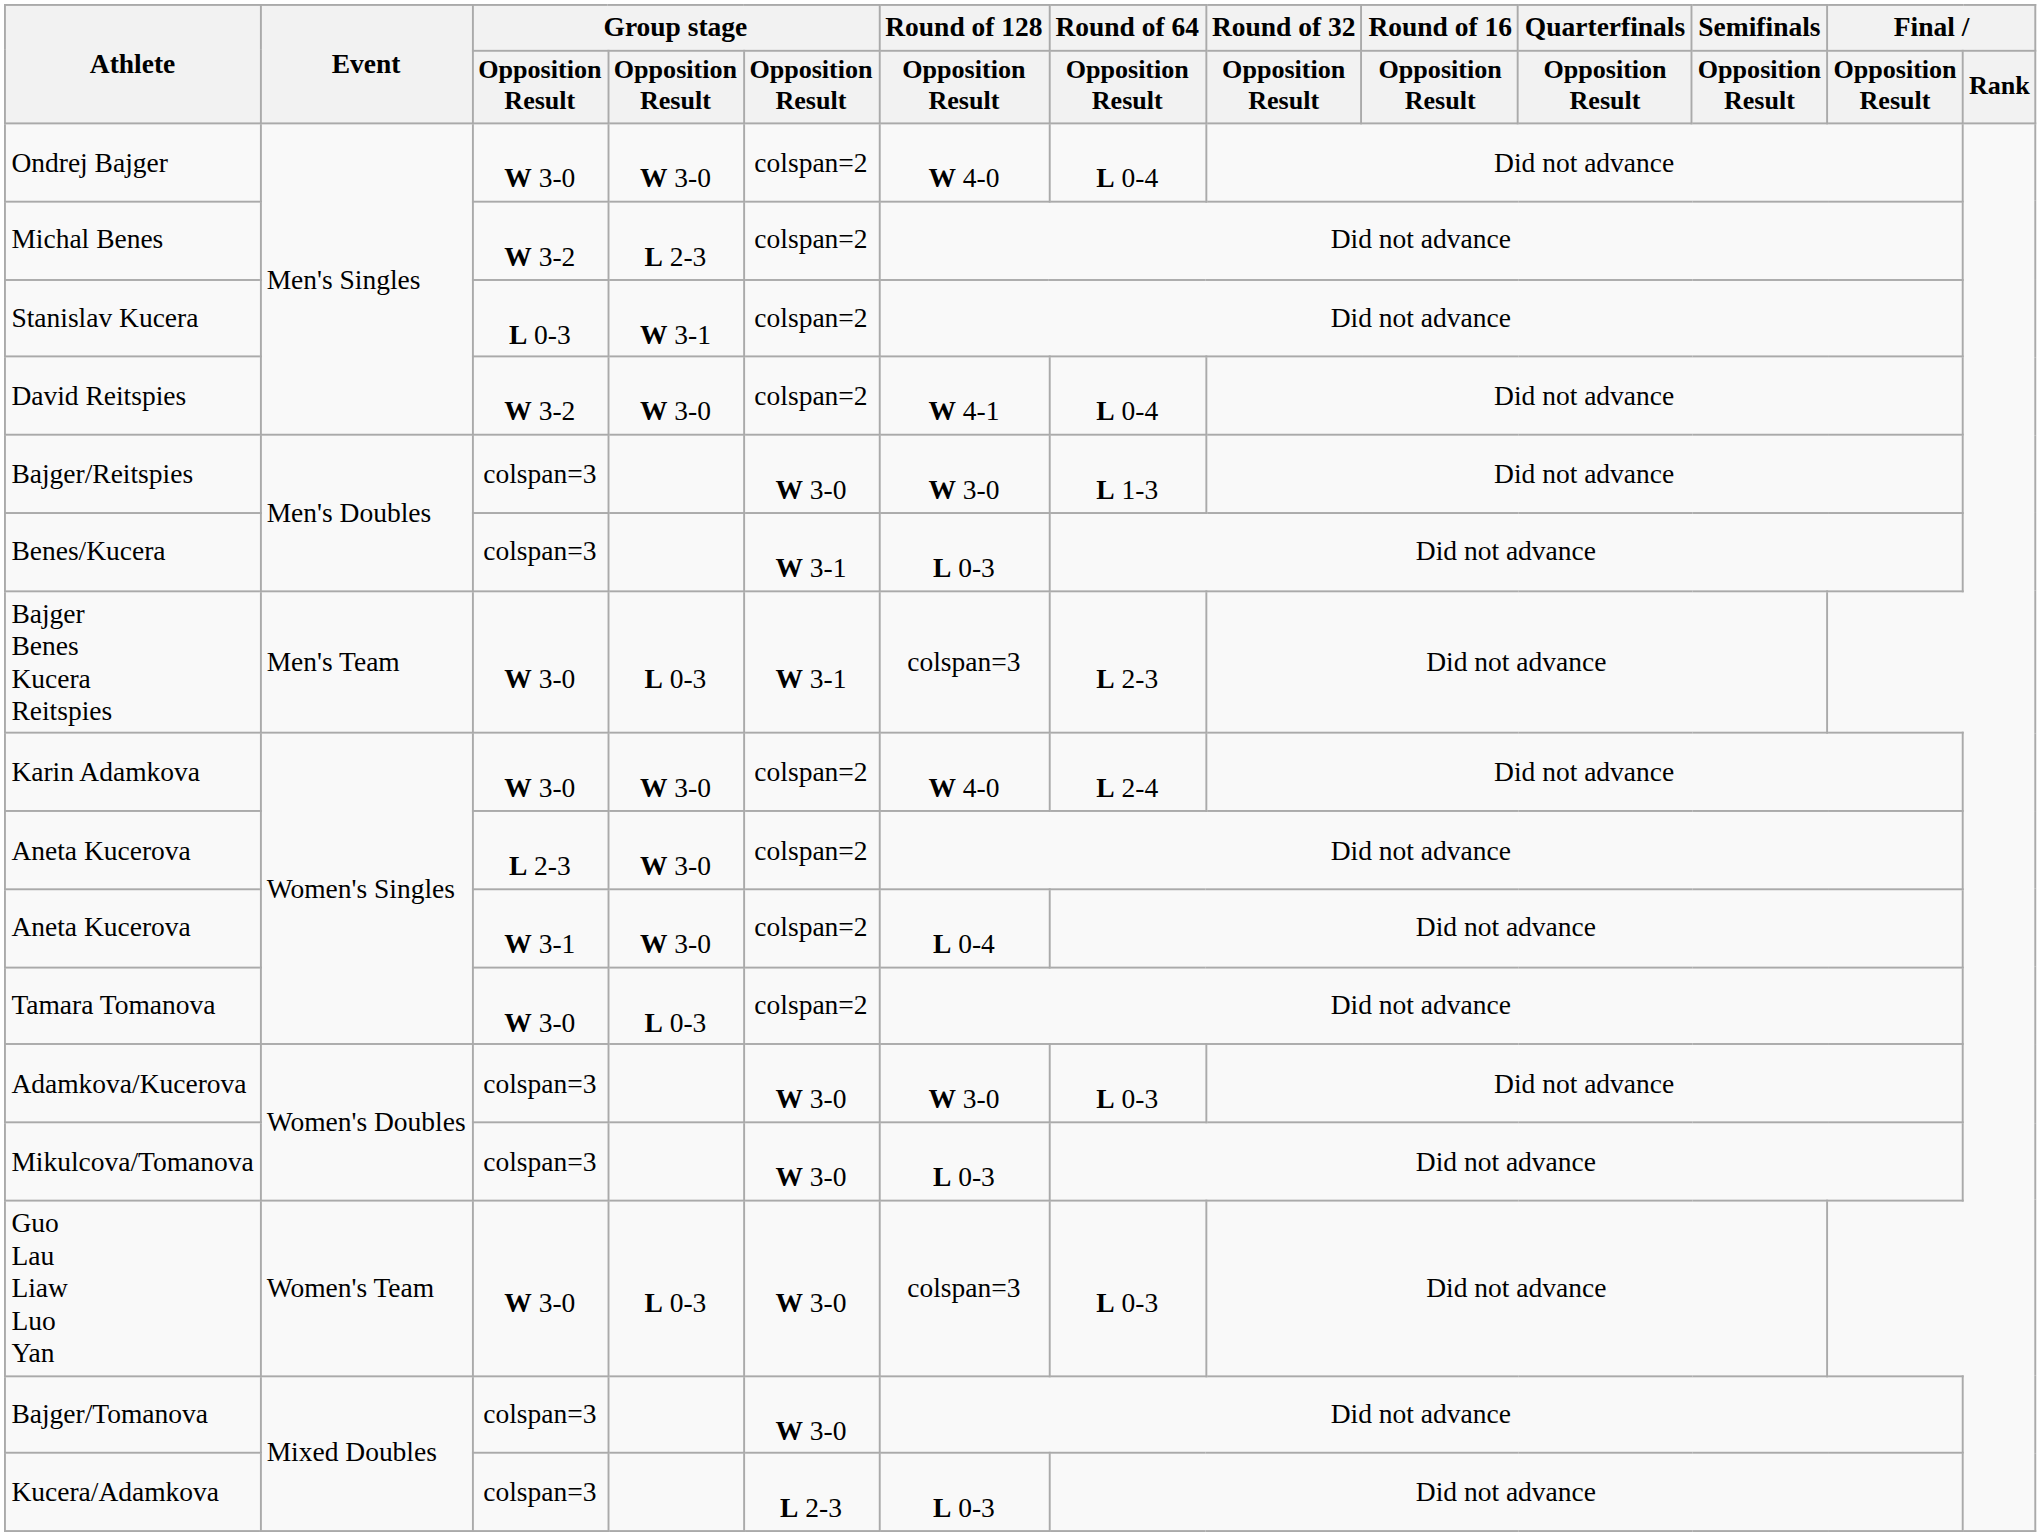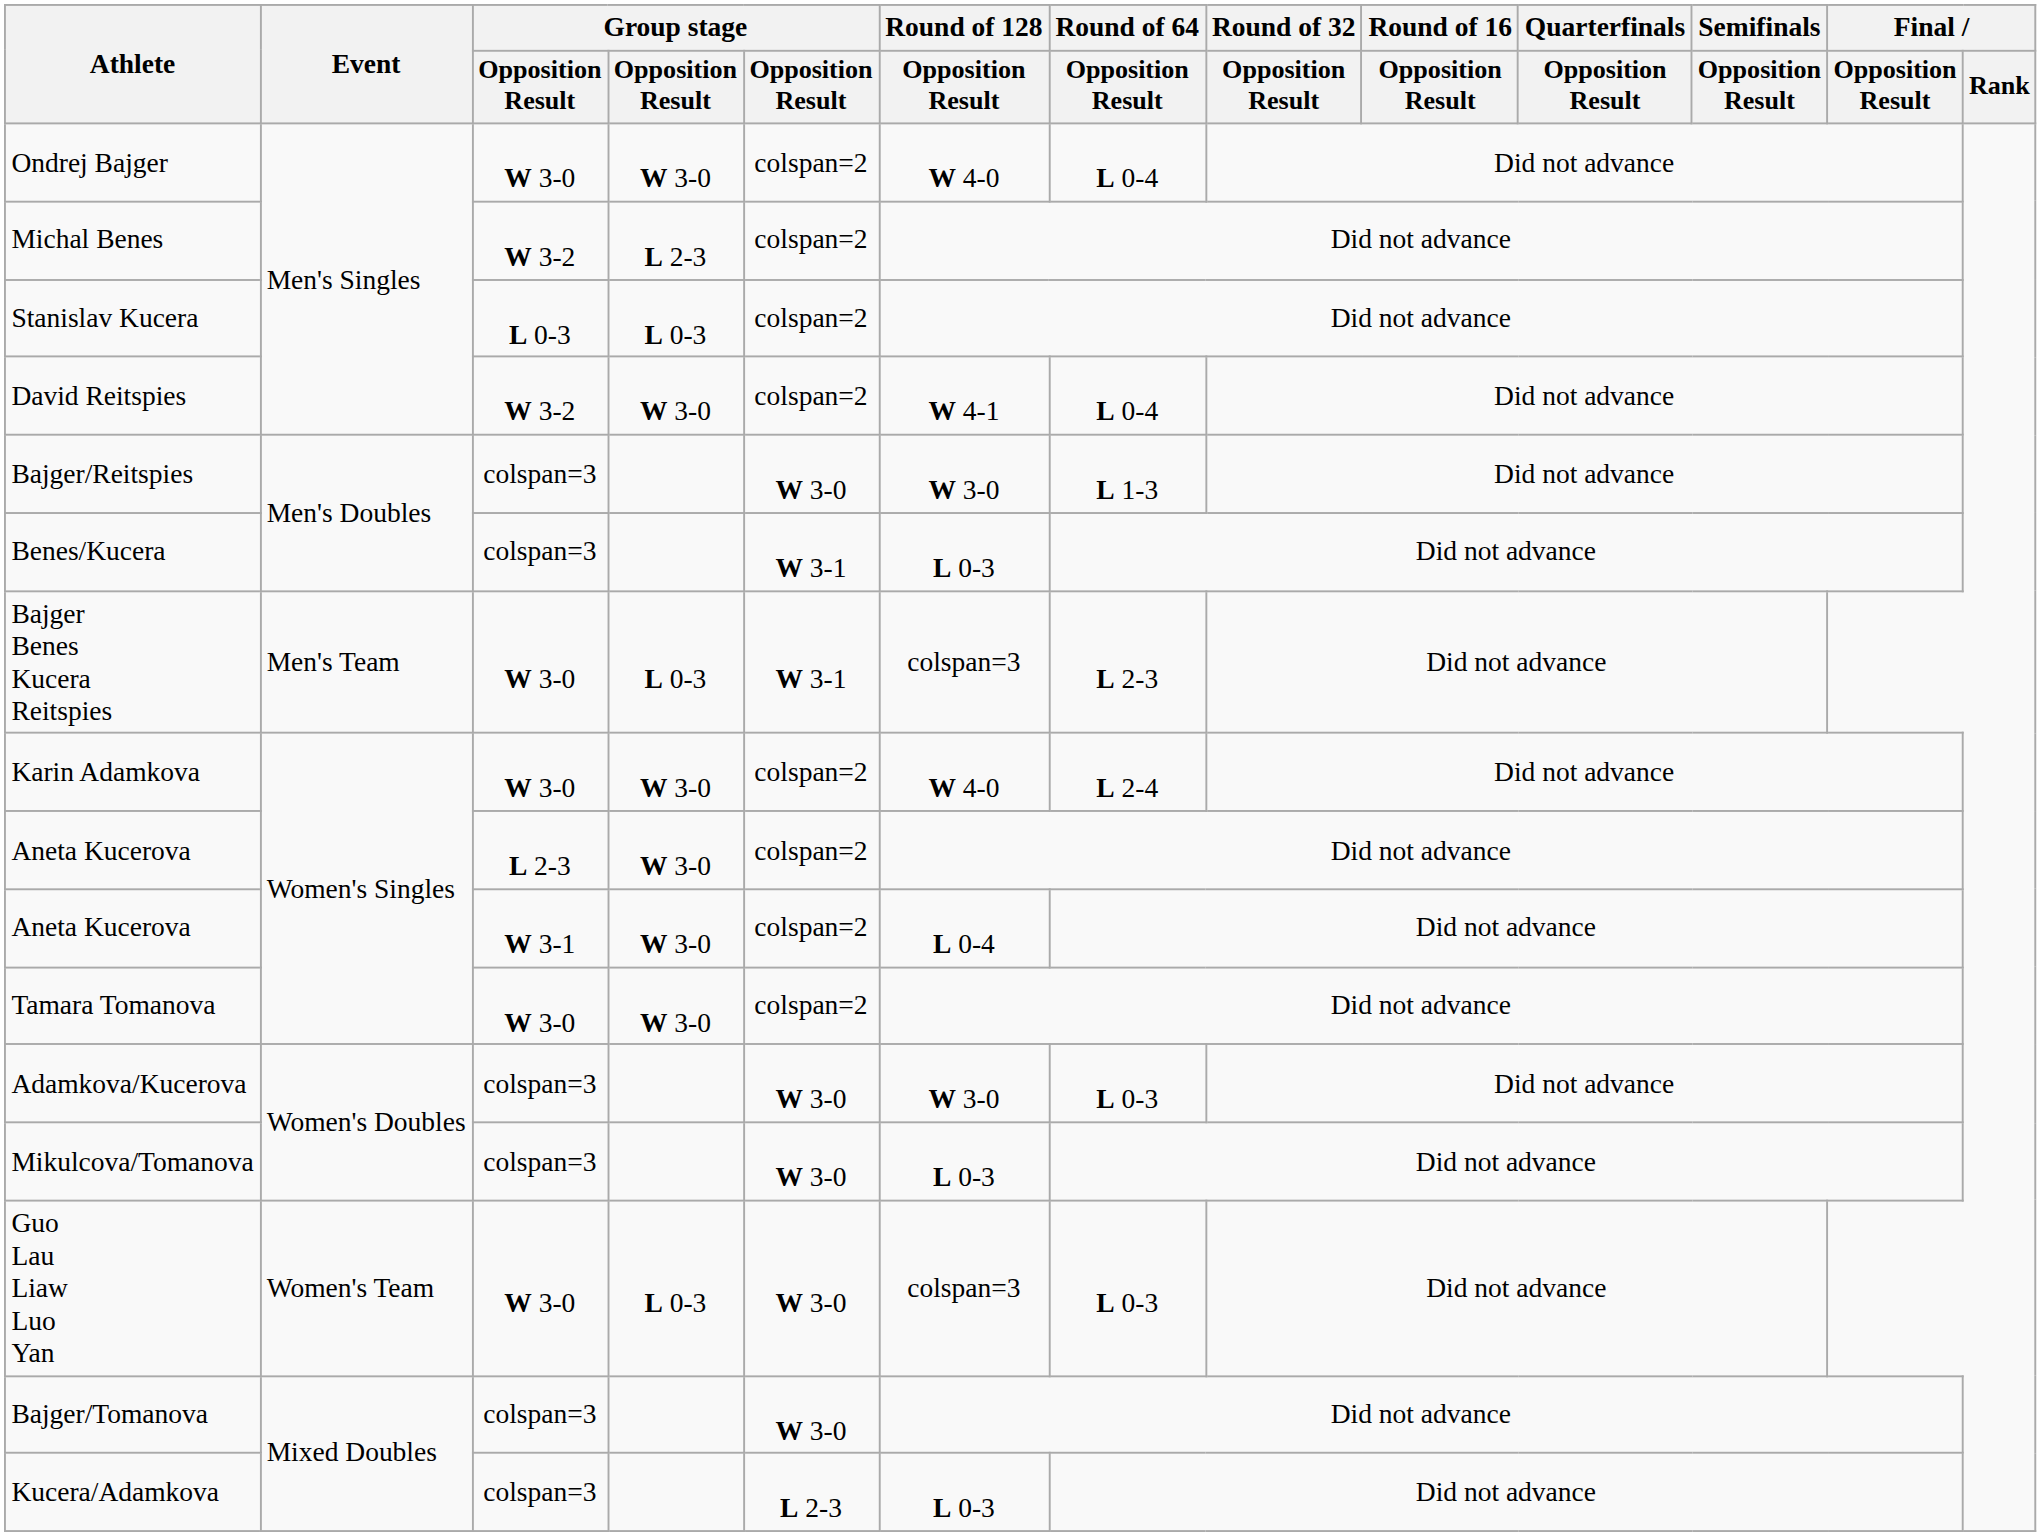(675, 334) W 3-1 -> (675, 334) L 0-3
(675, 1022) L 0-3 -> (675, 1022) W 3-0
